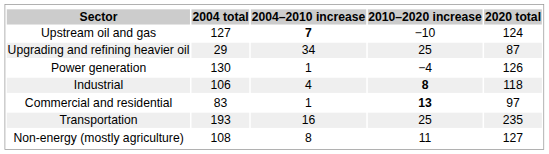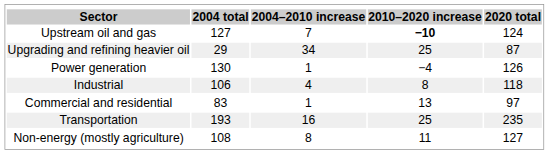(308, 33) bold -> (308, 33) normal
(425, 33) normal -> (425, 33) bold
(425, 85) bold -> (425, 85) normal
(425, 103) bold -> (425, 103) normal
